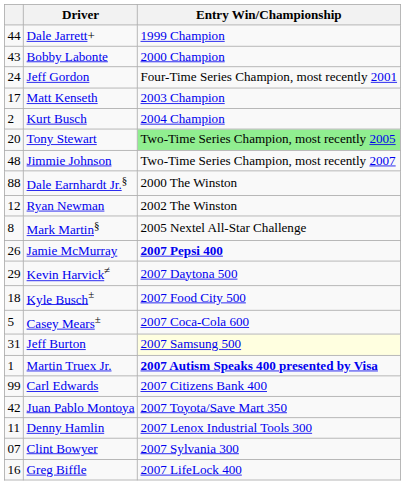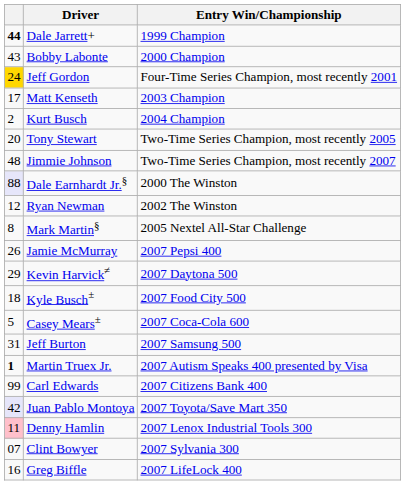(14, 35) normal -> (14, 35) bold
(14, 77) no background -> (14, 77) gold background
(268, 139) lightgreen background -> (268, 139) no background
(14, 183) no background -> (14, 183) lavender background
(182, 250) bold -> (181, 250) normal
(191, 344) lightyellow background -> (191, 344) no background
(11, 365) normal -> (11, 365) bold
(259, 365) bold -> (254, 365) normal
(14, 407) no background -> (14, 407) lavender background
(14, 427) no background -> (14, 427) pink background
